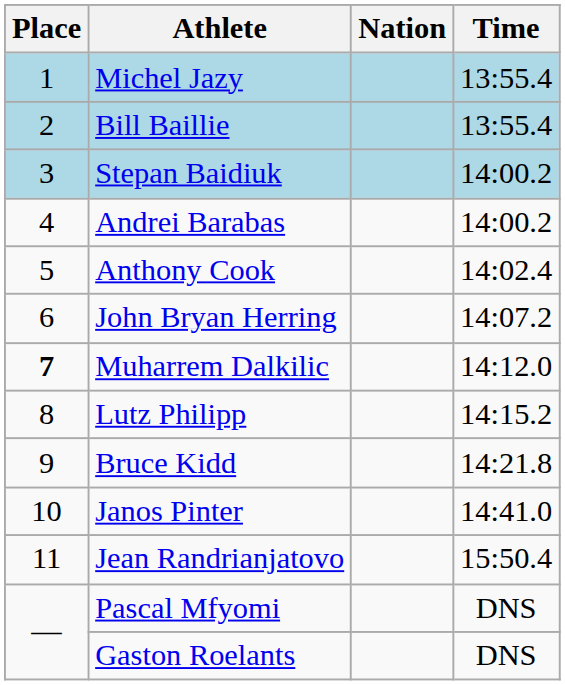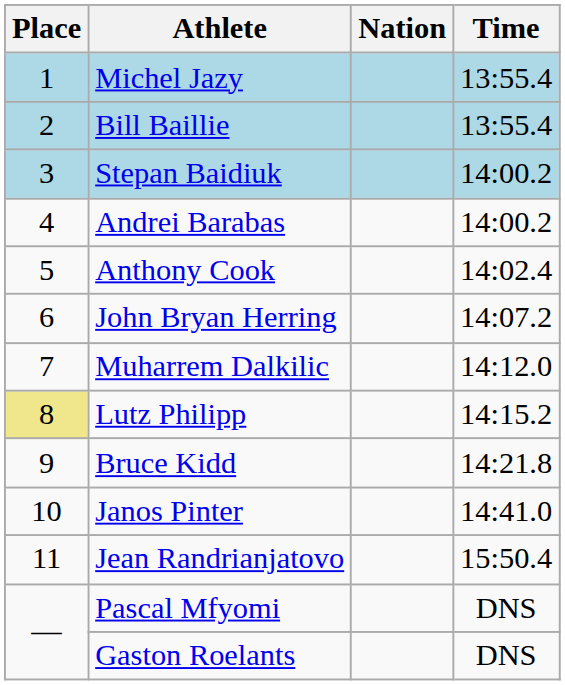(47, 366) bold -> (47, 366) normal
(47, 414) no background -> (47, 414) khaki background
